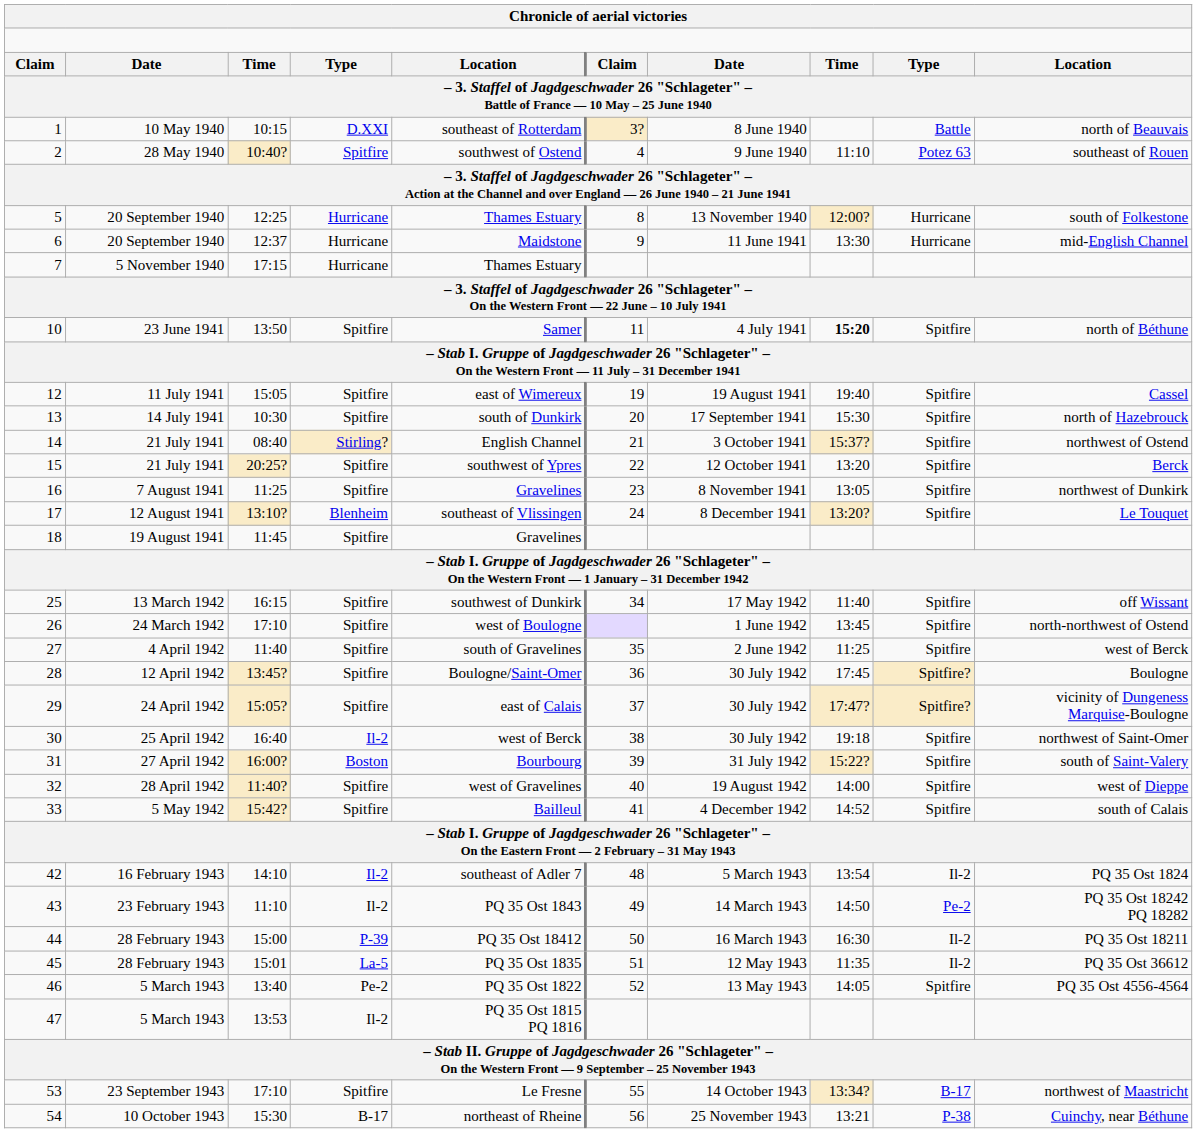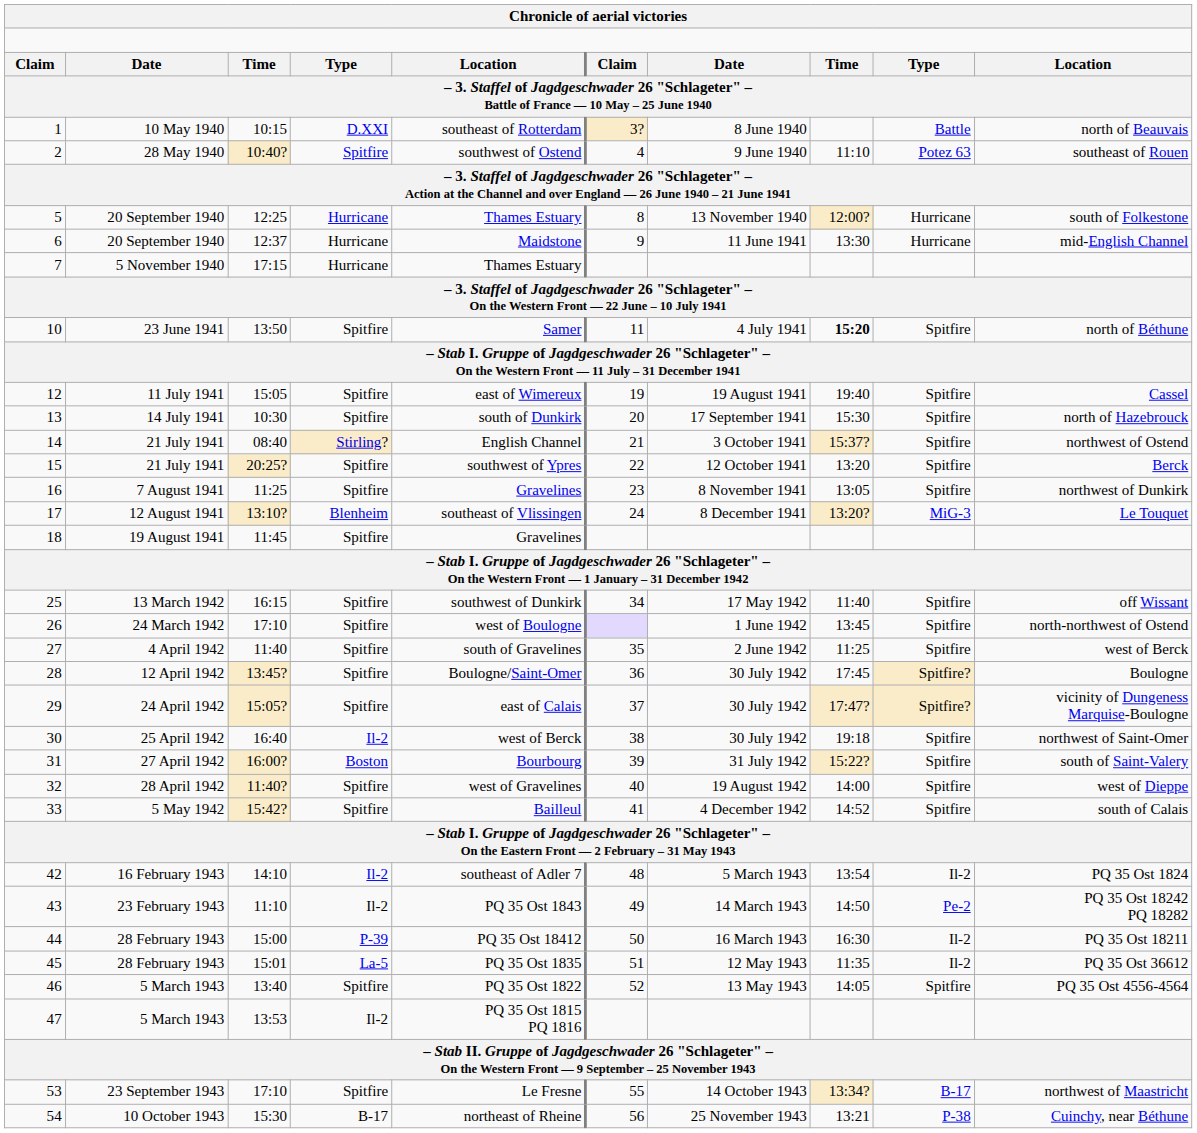(948, 513) Spitfire -> (950, 513) MiG-3
(374, 986) Pe-2 -> (366, 986) Spitfire
